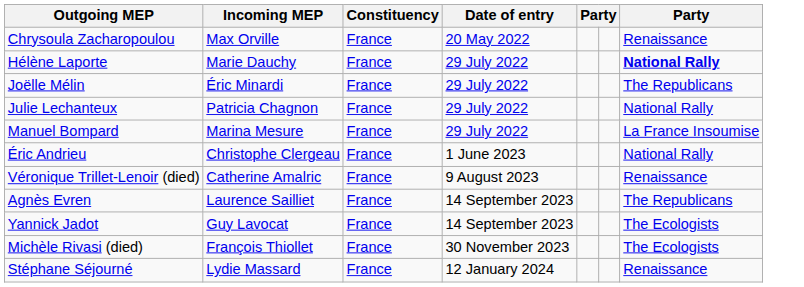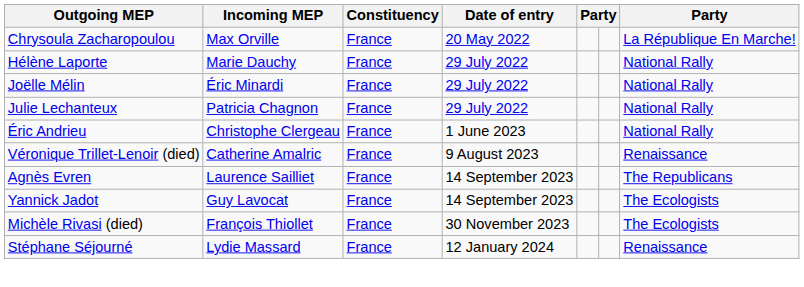(665, 39) Renaissance -> (709, 39) La République En Marche!
(671, 62) bold -> (668, 62) normal
(678, 85) The Republicans -> (668, 85) National Rally
- row: (63, 131)
